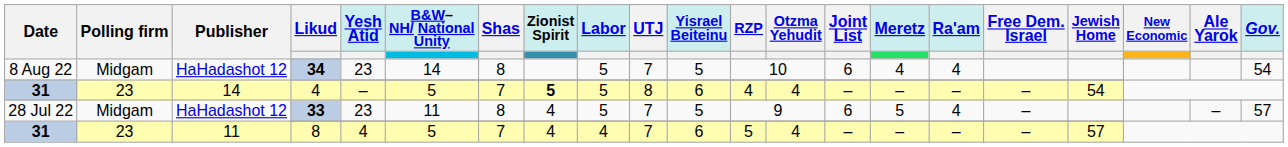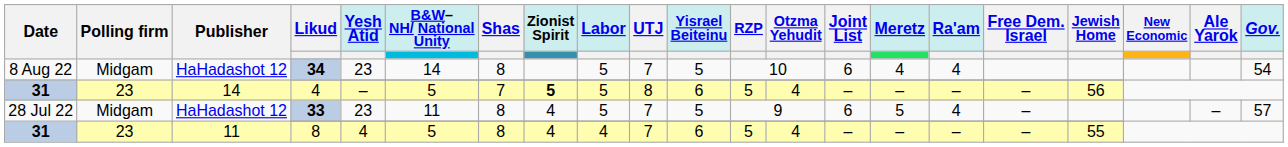(749, 90) 4 -> (749, 90) 5
(1096, 90) 54 -> (1096, 90) 56
(501, 132) 7 -> (501, 132) 8
(1096, 132) 57 -> (1096, 132) 55
